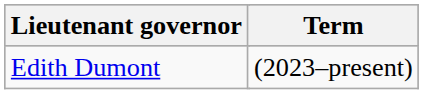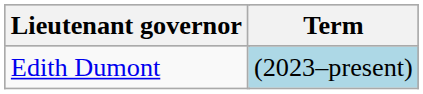(333, 66) no background -> (333, 66) lightblue background
